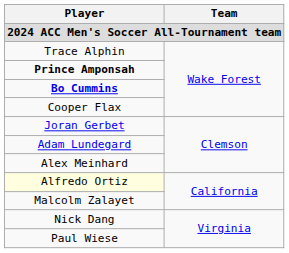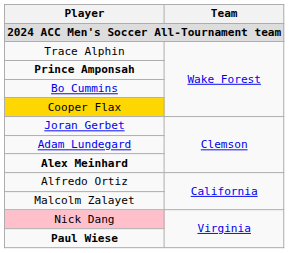(84, 88) bold -> (84, 88) normal
(84, 107) no background -> (84, 107) gold background
(84, 163) normal -> (84, 163) bold
(84, 182) lightyellow background -> (84, 182) no background
(84, 219) no background -> (84, 219) pink background
(84, 238) normal -> (84, 238) bold
